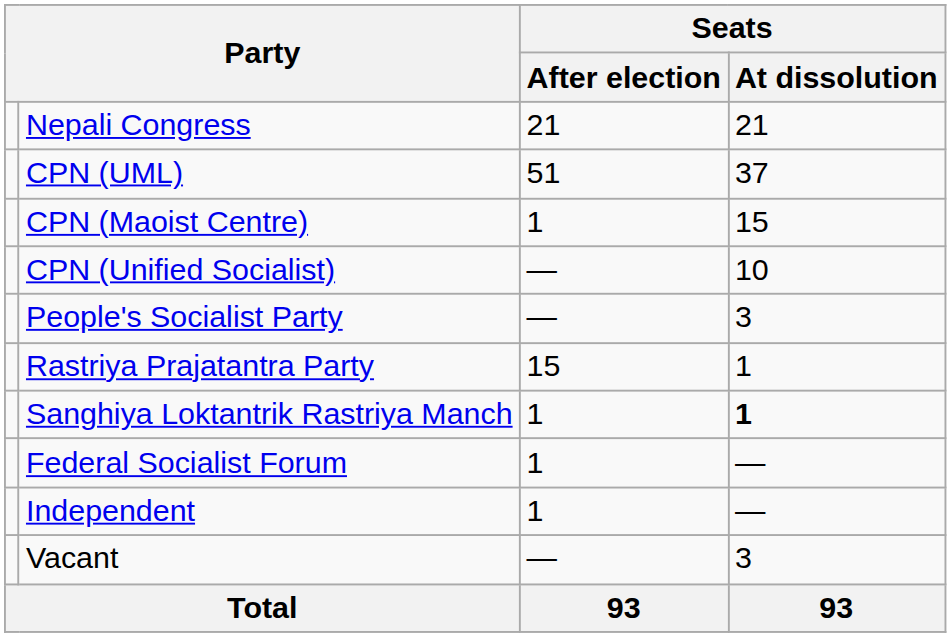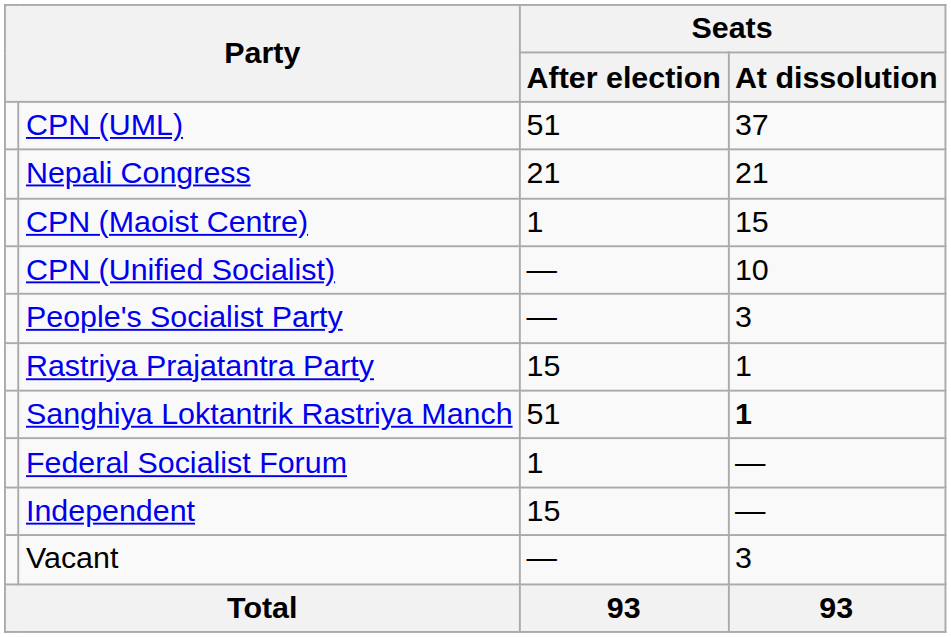rows swapped: (105, 173) <-> (138, 125)
(535, 414) 1 -> (544, 414) 51
(535, 510) 1 -> (544, 510) 15
